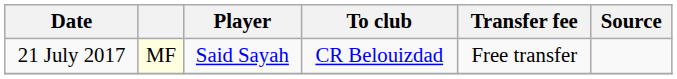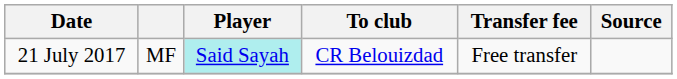(161, 55) lightyellow background -> (161, 55) no background
(242, 55) no background -> (242, 55) paleturquoise background
